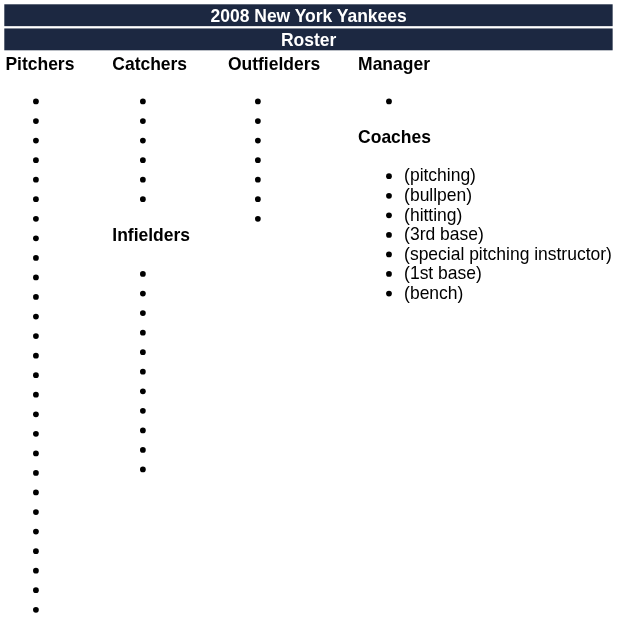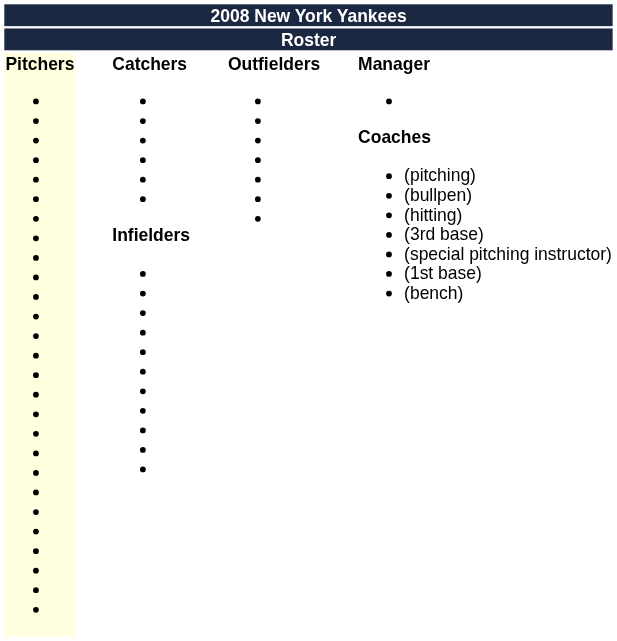(40, 336) no background -> (40, 336) lightyellow background
